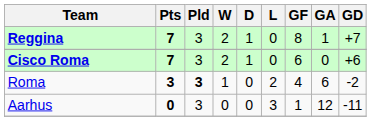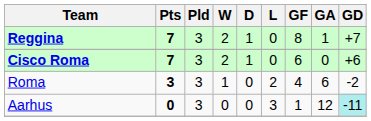(199, 82) bold -> (199, 82) normal
(353, 104) no background -> (353, 104) paleturquoise background
